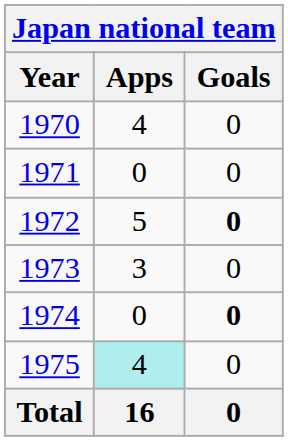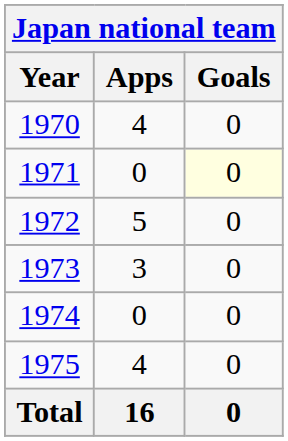(234, 172) no background -> (234, 172) lightyellow background
(234, 220) bold -> (234, 220) normal
(234, 316) bold -> (234, 316) normal
(139, 364) paleturquoise background -> (139, 364) no background
